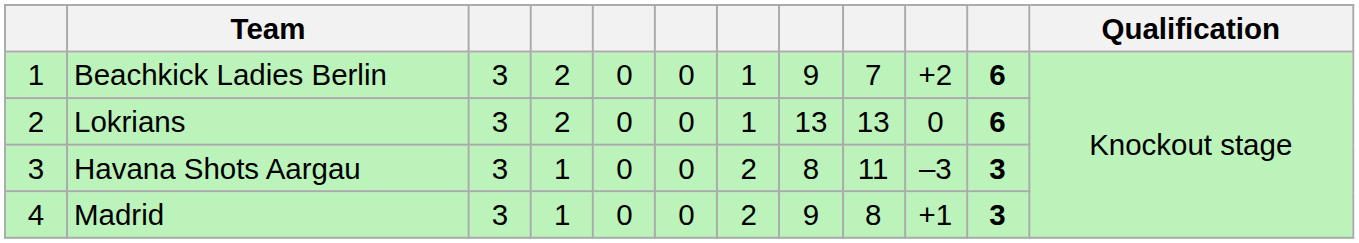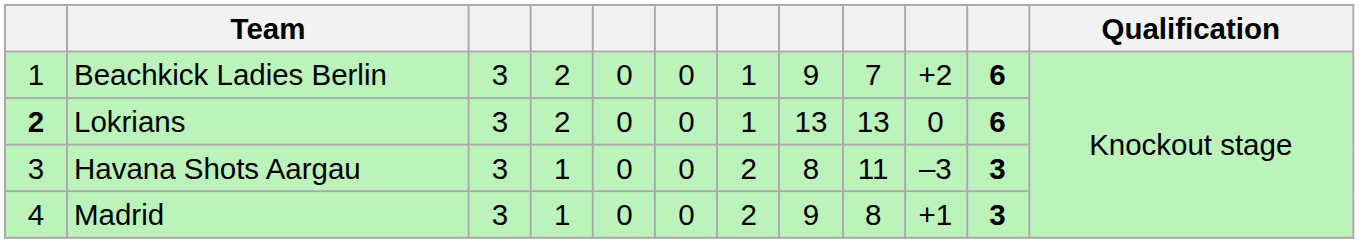(36, 122) normal -> (36, 122) bold
